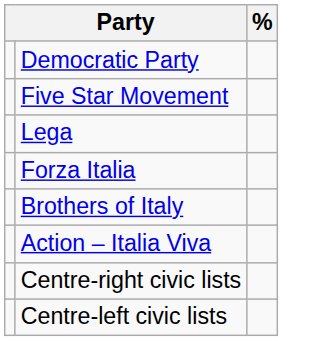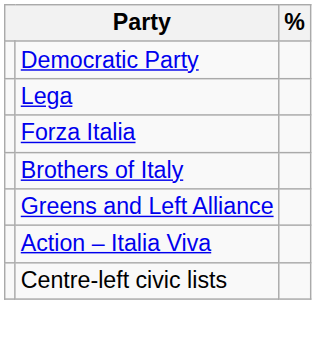- row: (125, 96)
+ row: (147, 206)
- row: (131, 280)
